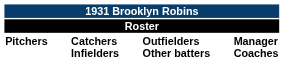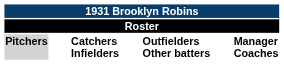(26, 41) no background -> (26, 41) lightgrey background
